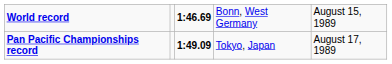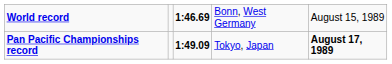(338, 45) normal -> (337, 45) bold
